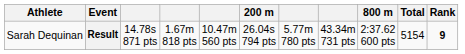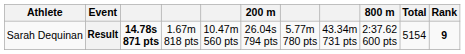(140, 36) normal -> (141, 36) bold
